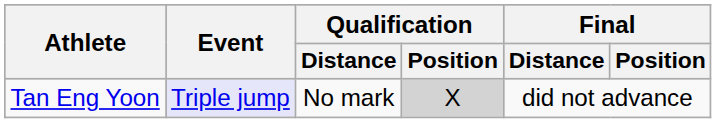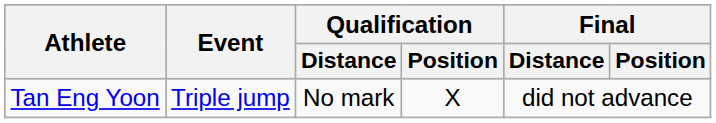(230, 99) lavender background -> (230, 99) no background
(453, 99) lightgrey background -> (453, 99) no background
